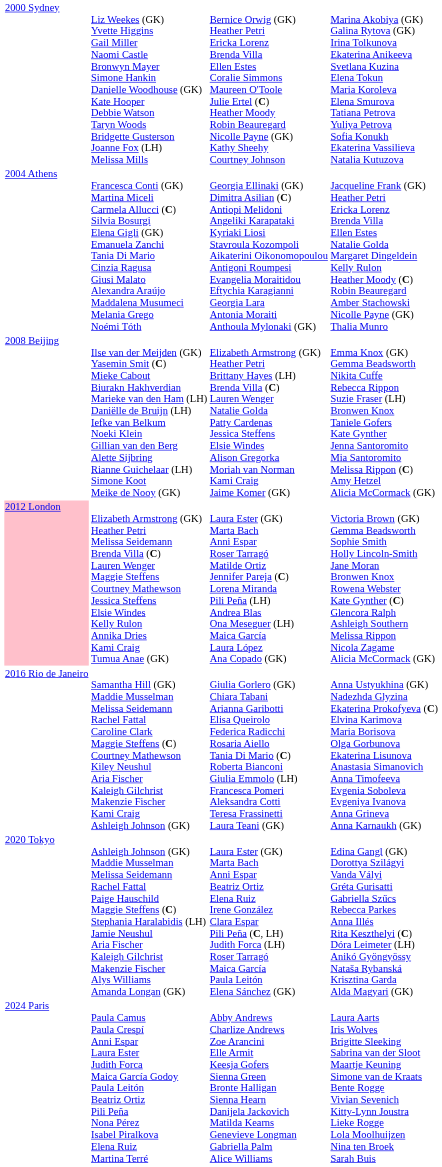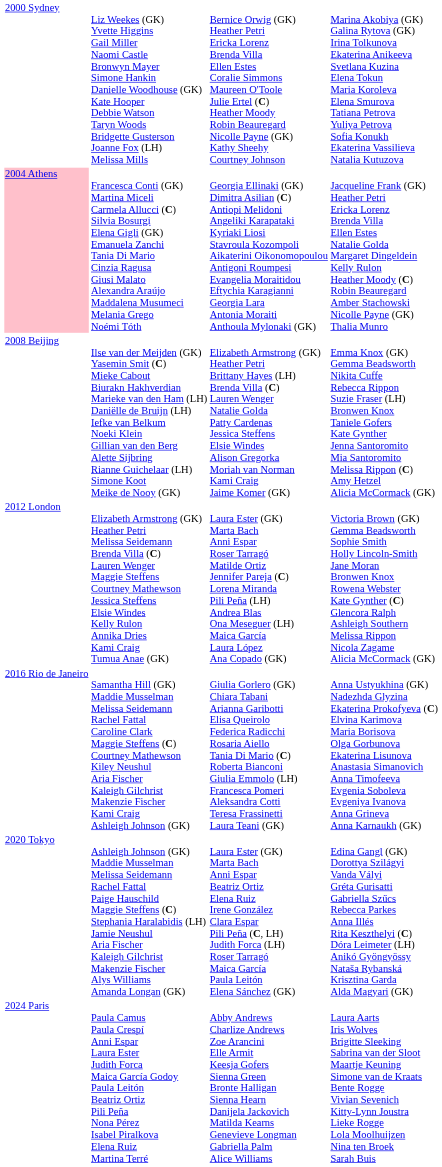(31, 174) no background -> (31, 174) pink background
(33, 507) pink background -> (33, 507) no background
